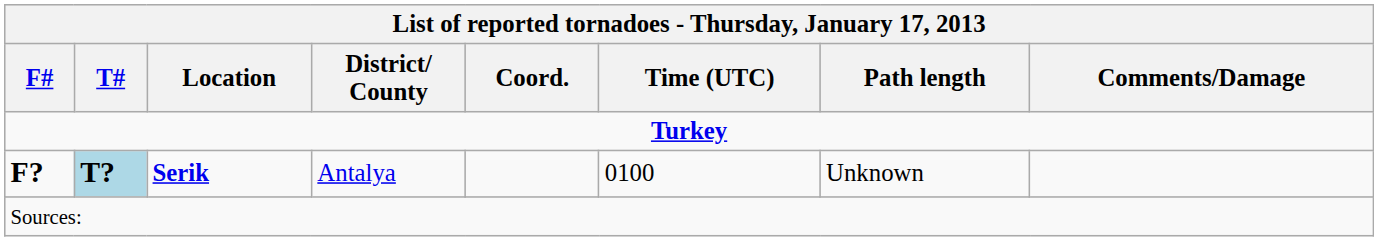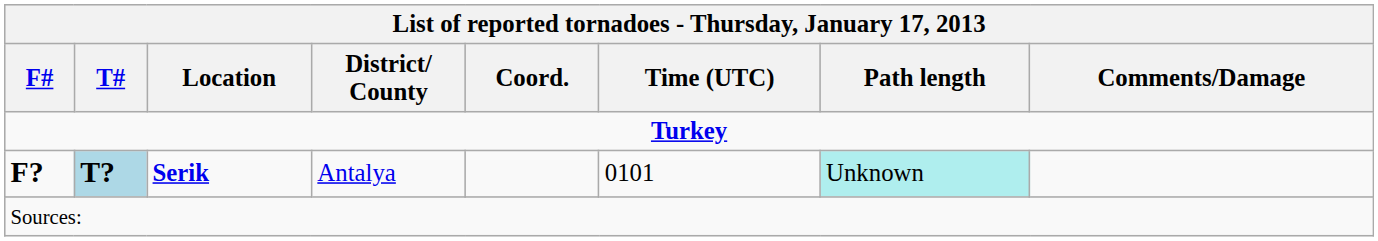(630, 173) 0100 -> (630, 173) 0101
(875, 173) no background -> (875, 173) paleturquoise background
